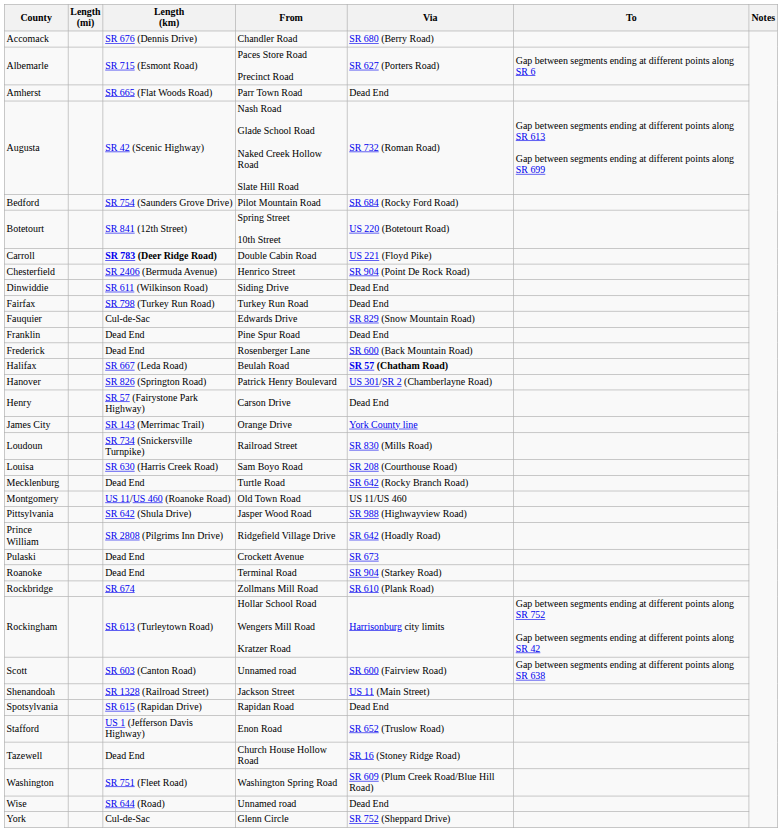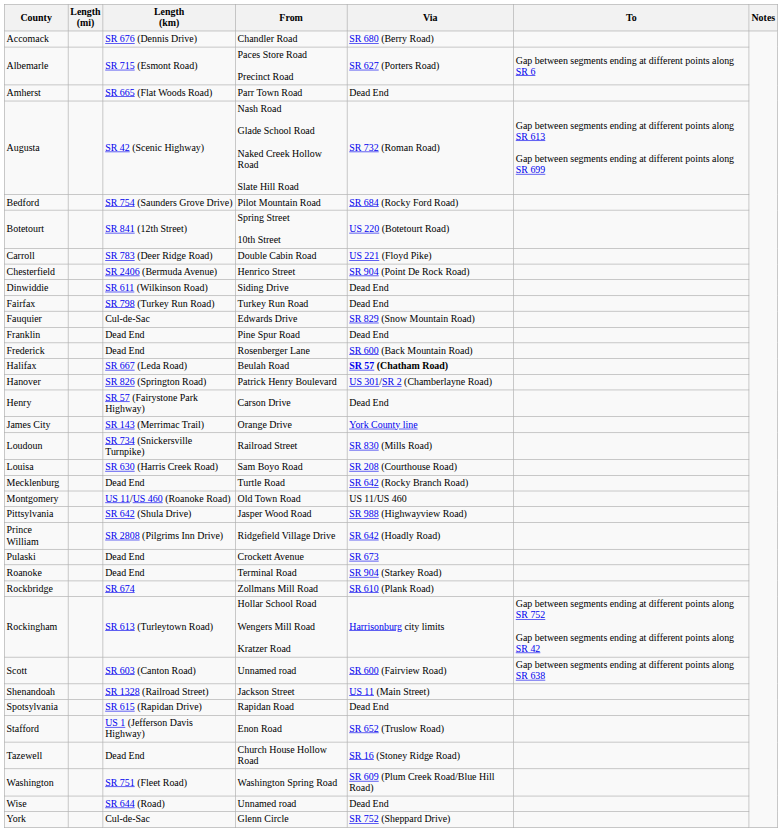(161, 256) bold -> (159, 256) normal
